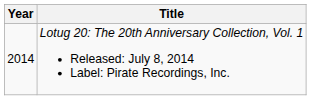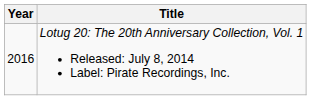(21, 59) 2014 -> (21, 59) 2016
